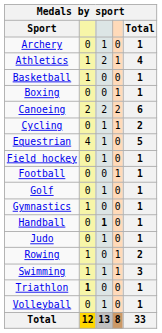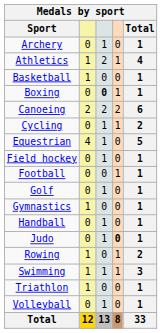(104, 94) normal -> (104, 94) bold
(104, 223) bold -> (104, 223) normal
(118, 239) normal -> (118, 239) bold
(88, 288) bold -> (88, 288) normal
